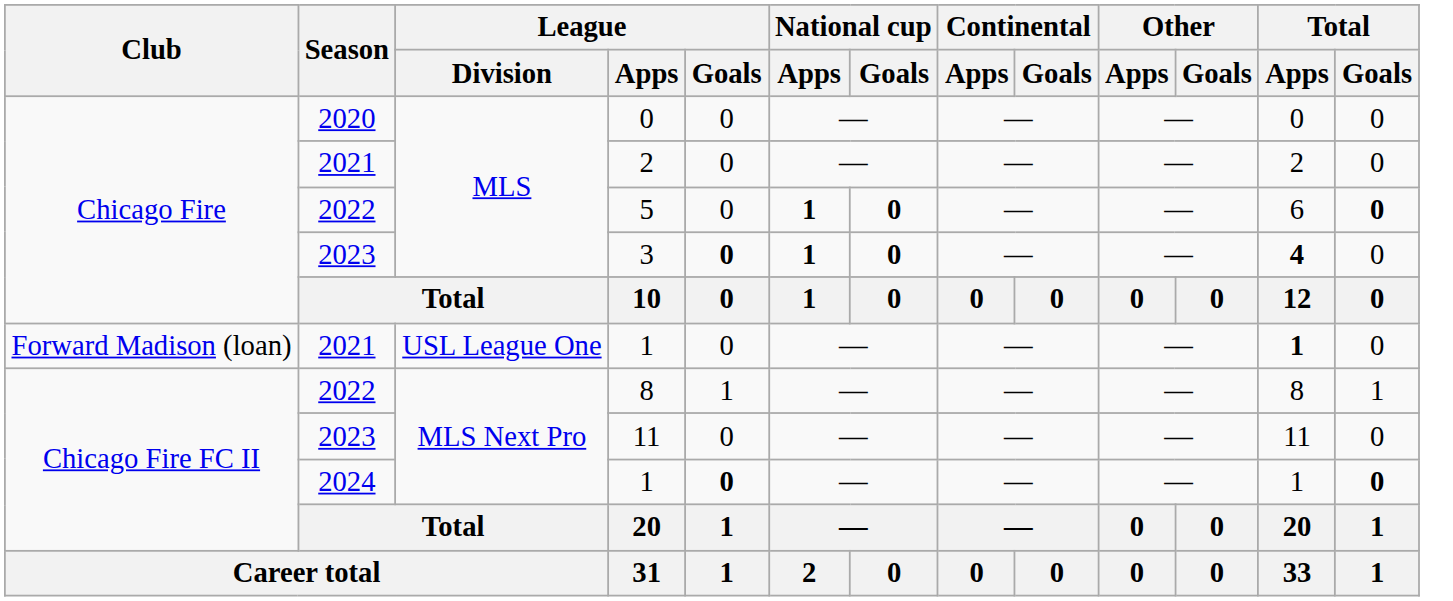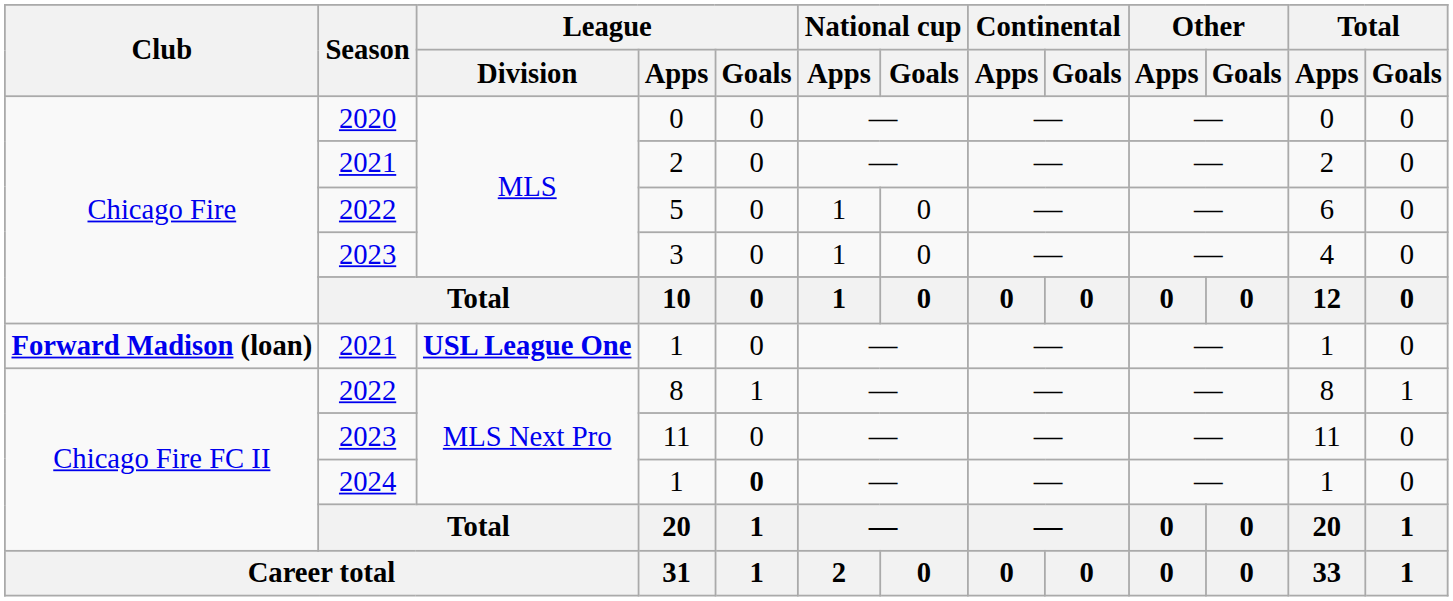(809, 208) bold -> (839, 208) normal
(894, 208) bold -> (924, 208) normal
(1377, 208) bold -> (1407, 208) normal
(727, 254) bold -> (757, 254) normal
(809, 254) bold -> (839, 254) normal
(894, 254) bold -> (924, 254) normal
(1297, 254) bold -> (1327, 254) normal
(151, 345) normal -> (162, 345) bold
(502, 345) normal -> (527, 345) bold
(1297, 345) bold -> (1327, 345) normal
(1377, 481) bold -> (1407, 481) normal
